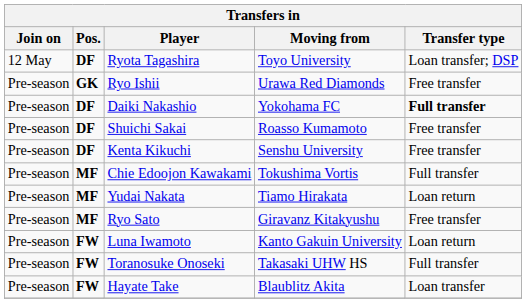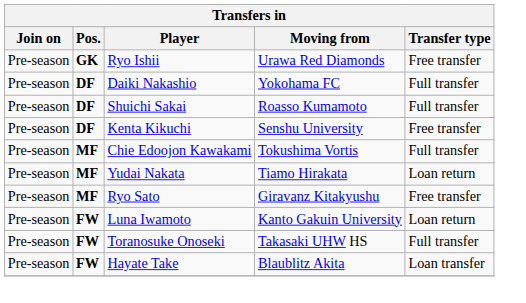- row: (153, 60)
(447, 106) bold -> (444, 83) normal
(445, 128) Free transfer -> (444, 106) Full transfer
